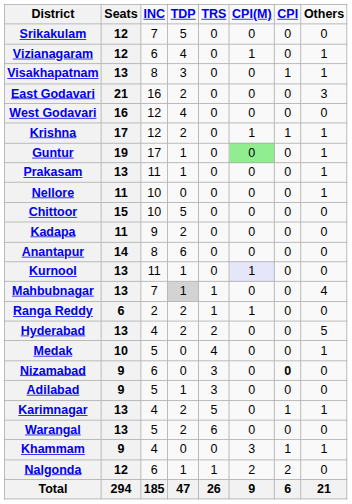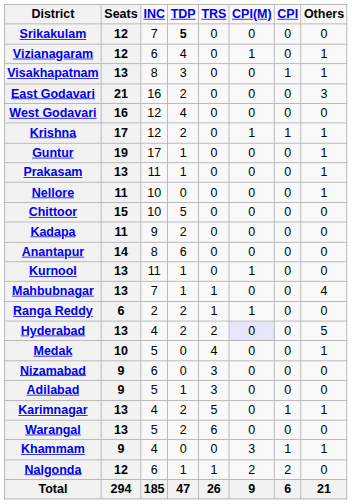(183, 34) normal -> (183, 34) bold
(252, 152) lightgreen background -> (252, 152) no background
(252, 271) lavender background -> (252, 271) no background
(183, 291) lightgrey background -> (183, 291) no background
(252, 331) no background -> (252, 331) lavender background
(288, 370) bold -> (288, 370) normal
